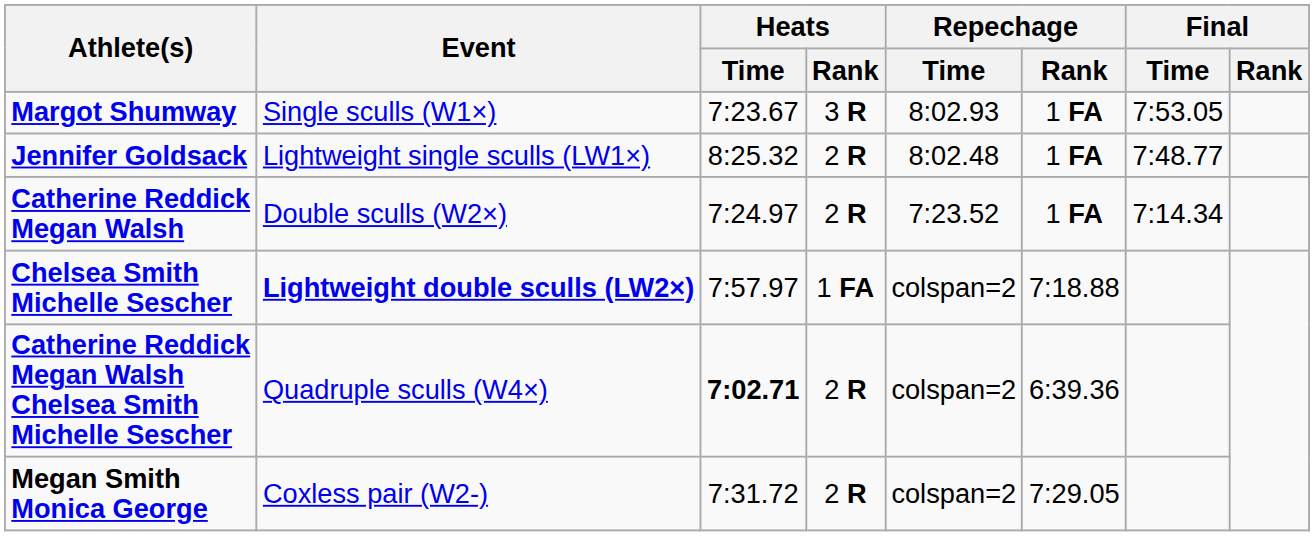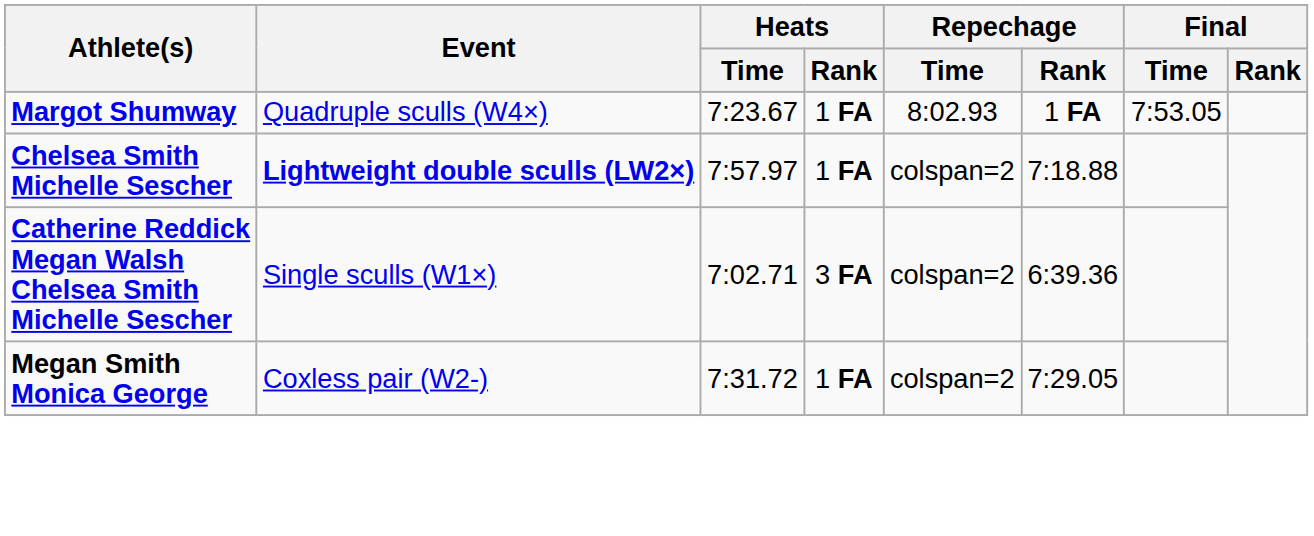(380, 113) Single sculls (W1×) -> (405, 113) Quadruple sculls (W4×)
(845, 113) 3 R -> (844, 113) 1 FA
- row: (129, 156)
- row: (131, 214)
(405, 391) Quadruple sculls (W4×) -> (380, 274) Single sculls (W1×)
(753, 391) bold -> (752, 274) normal
(845, 391) 2 R -> (844, 274) 3 FA
(845, 494) 2 R -> (844, 378) 1 FA
